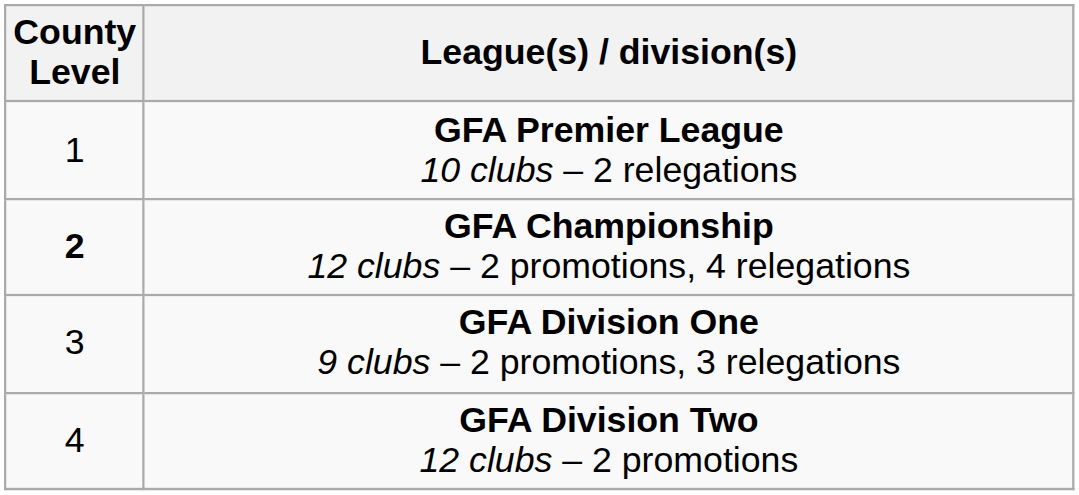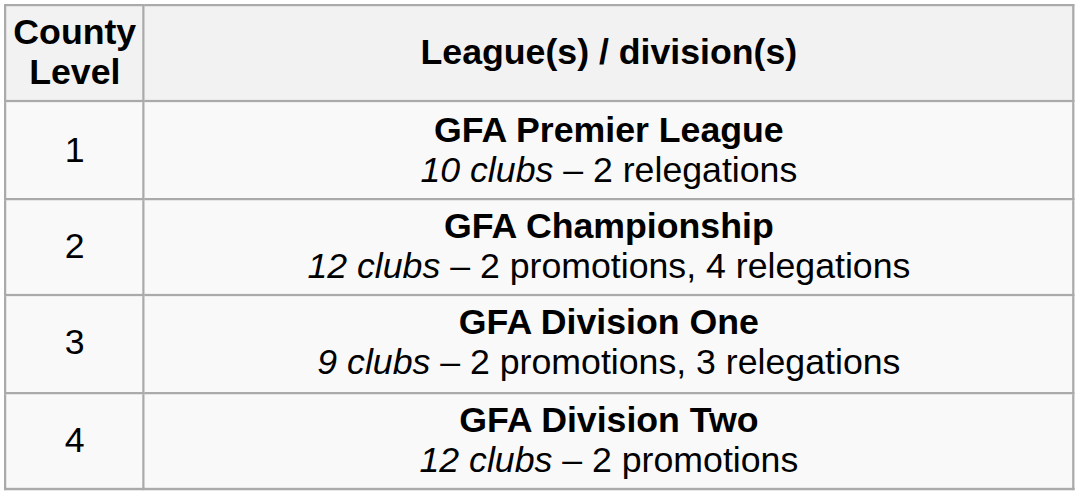(75, 246) bold -> (75, 246) normal
